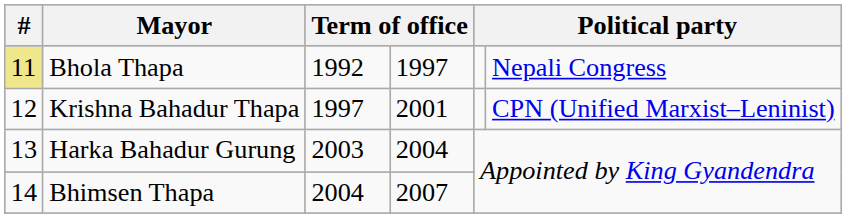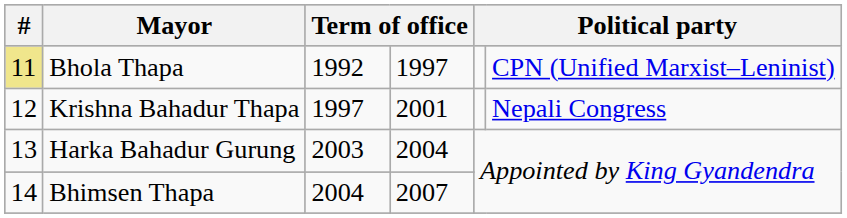(579, 66) Nepali Congress -> (663, 66) CPN (Unified Marxist–Leninist)
(663, 108) CPN (Unified Marxist–Leninist) -> (579, 108) Nepali Congress
